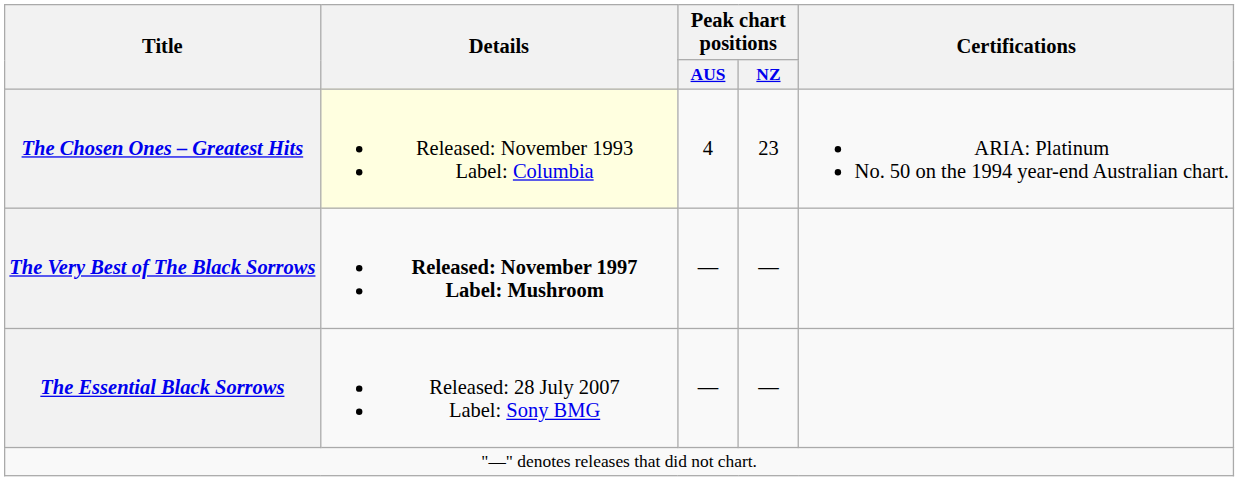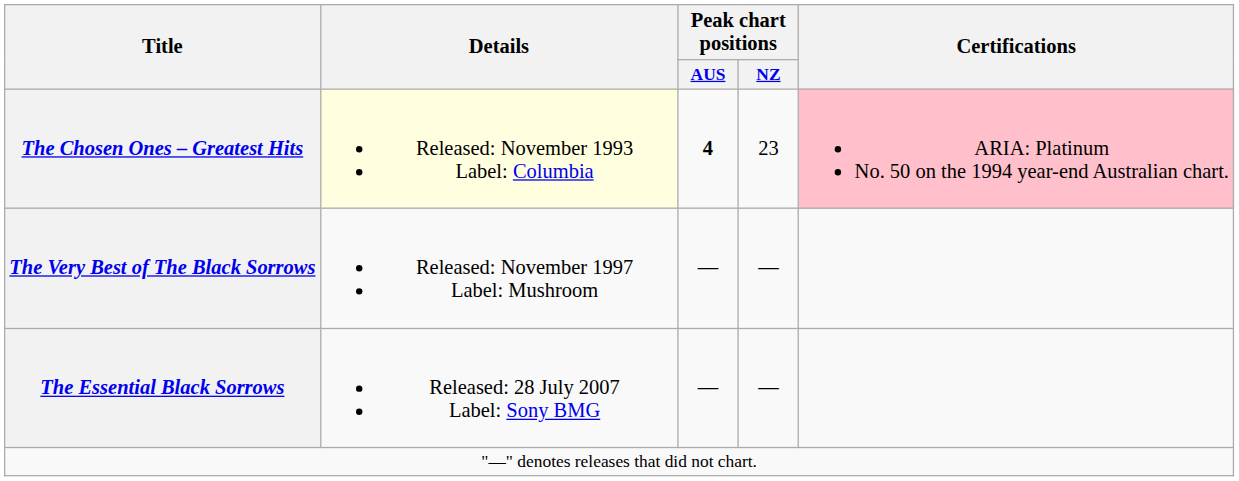(708, 148) normal -> (708, 148) bold
(1016, 160) no background -> (1016, 160) pink background
(499, 280) bold -> (499, 280) normal
